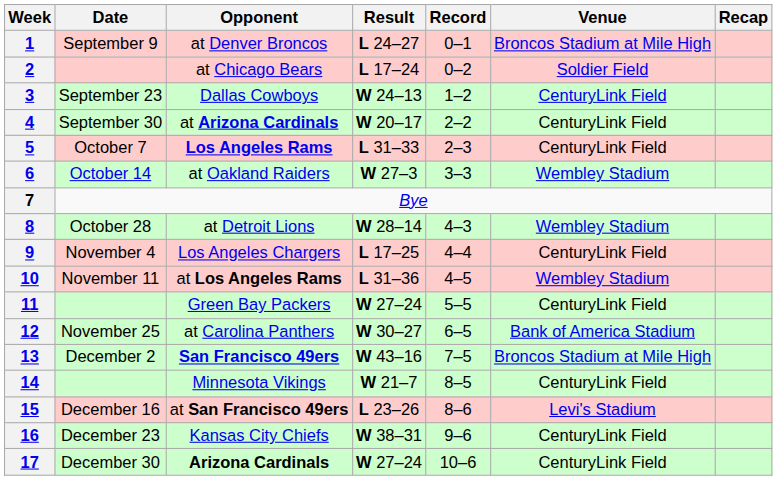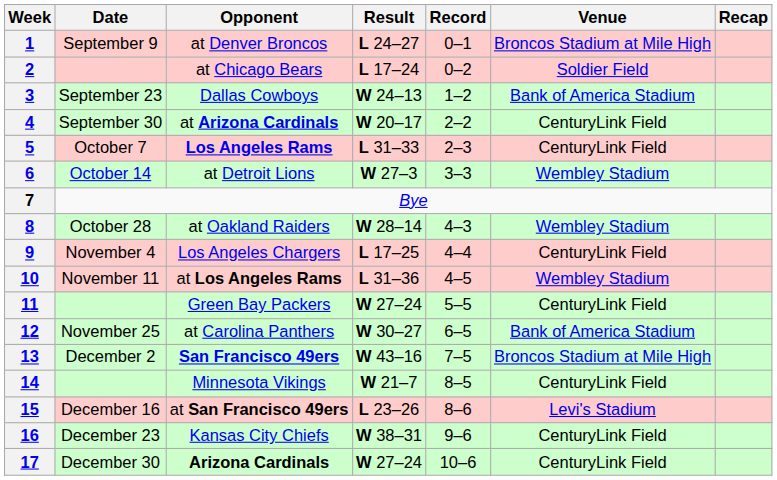(603, 95) CenturyLink Field -> (603, 95) Bank of America Stadium
(259, 174) at Oakland Raiders -> (259, 174) at Detroit Lions
(259, 226) at Detroit Lions -> (259, 226) at Oakland Raiders
